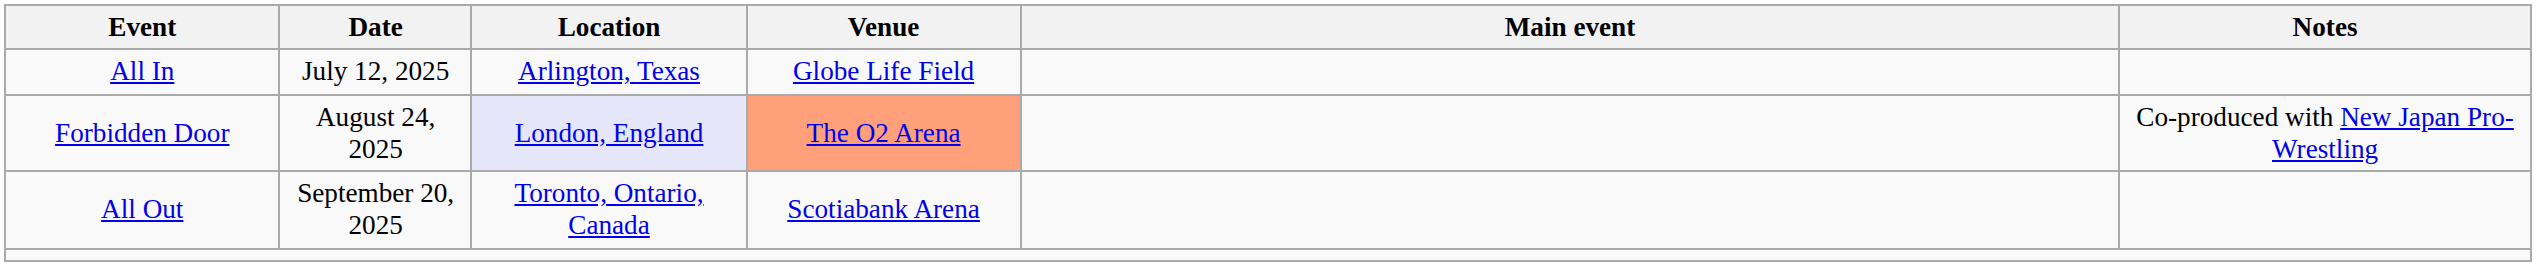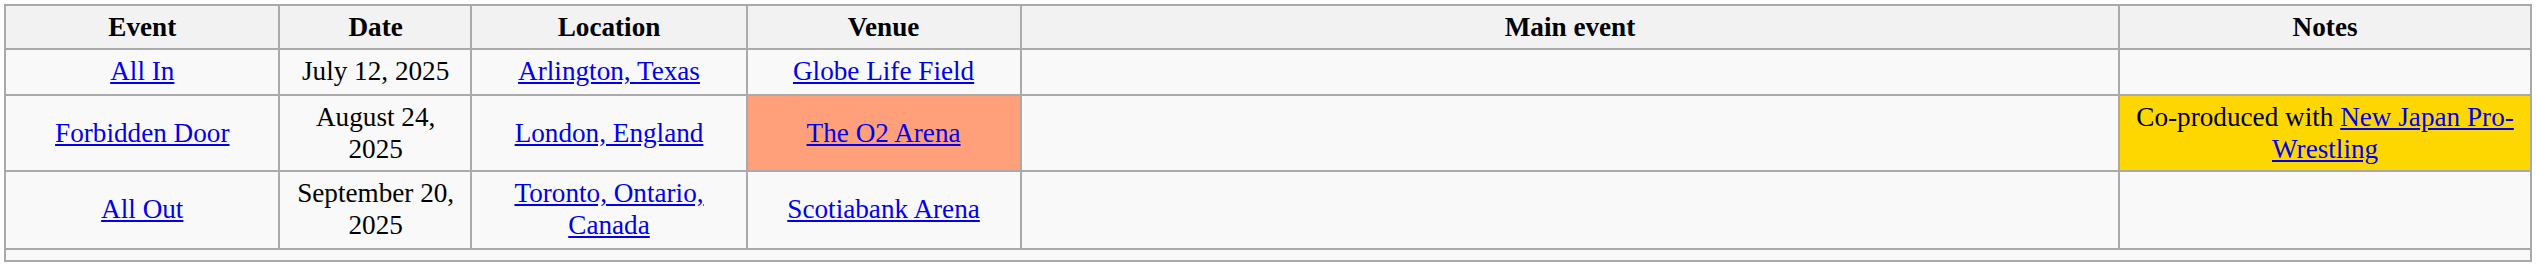(609, 132) lavender background -> (609, 132) no background
(2325, 132) no background -> (2325, 132) gold background
